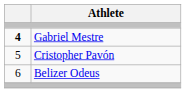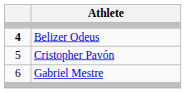(69, 37) Gabriel Mestre -> (67, 37) Belizer Odeus
(67, 73) Belizer Odeus -> (69, 73) Gabriel Mestre
